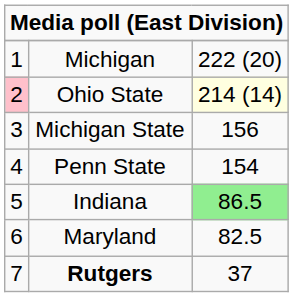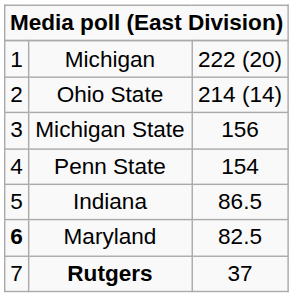(16, 94) pink background -> (16, 94) no background
(240, 94) lightyellow background -> (240, 94) no background
(240, 201) lightgreen background -> (240, 201) no background
(16, 237) normal -> (16, 237) bold
